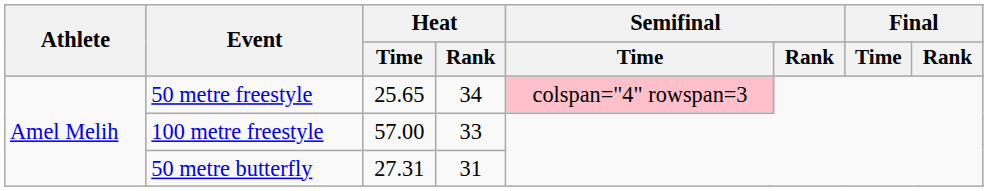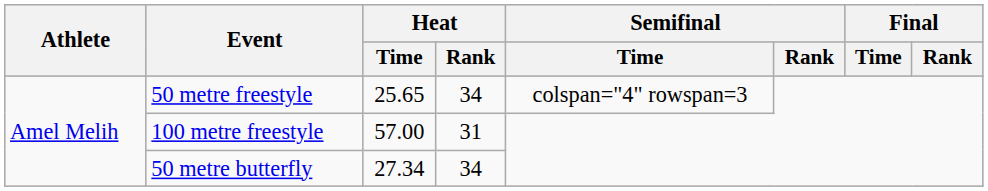(640, 94) pink background -> (640, 94) no background
(471, 131) 33 -> (471, 131) 31
(399, 168) 27.31 -> (399, 168) 27.34
(471, 168) 31 -> (471, 168) 34
